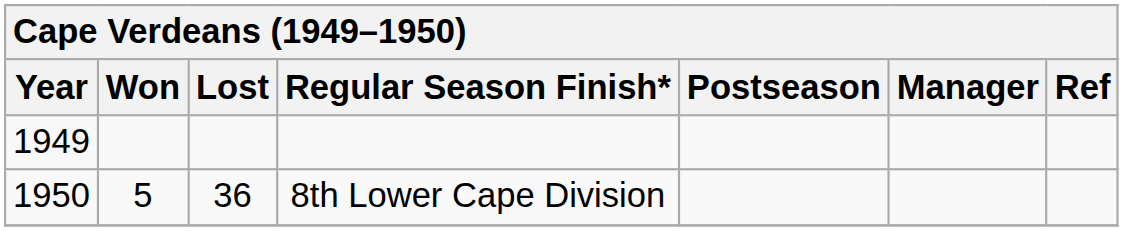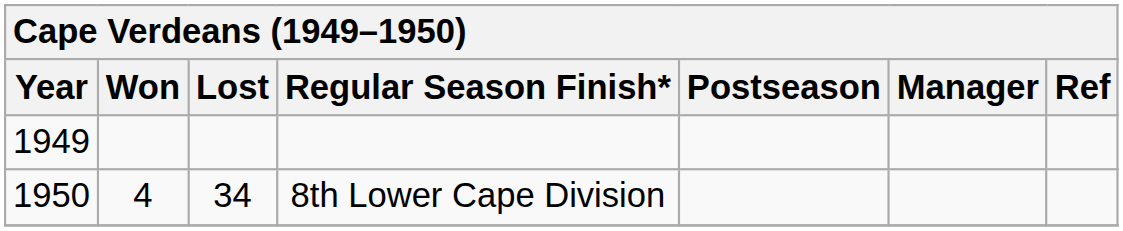(143, 196) 5 -> (143, 196) 4
(232, 196) 36 -> (232, 196) 34
